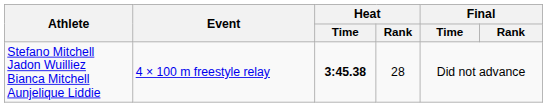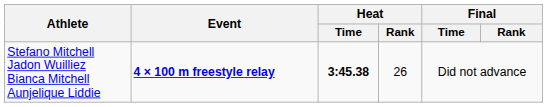(203, 72) normal -> (204, 72) bold
(398, 72) 28 -> (400, 72) 26
